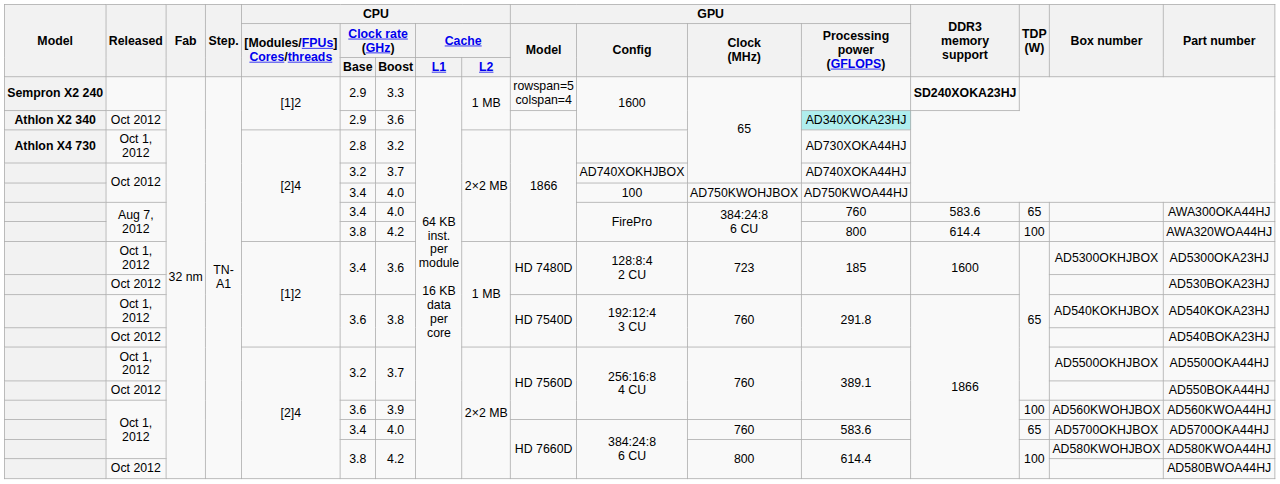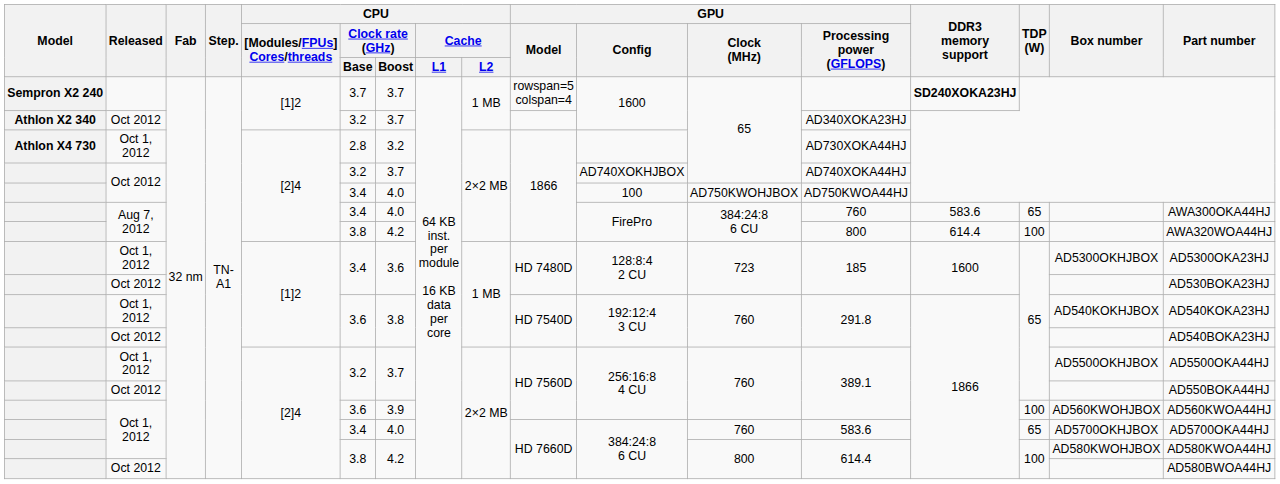(358, 93) 2.9 -> (358, 93) 3.7
(396, 93) 3.3 -> (396, 93) 3.7
(358, 120) 2.9 -> (358, 120) 3.2
(396, 120) 3.6 -> (396, 120) 3.7
(856, 120) paleturquoise background -> (856, 120) no background
